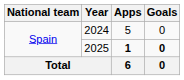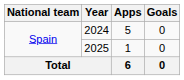(128, 48) bold -> (128, 48) normal
(162, 48) bold -> (162, 48) normal
